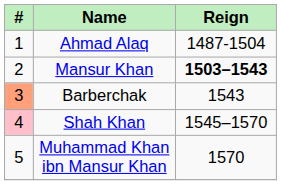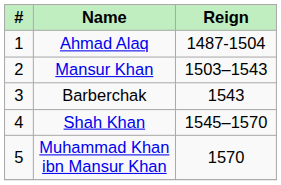(226, 69) bold -> (226, 69) normal
(19, 95) lightsalmon background -> (19, 95) no background
(19, 122) pink background -> (19, 122) no background
